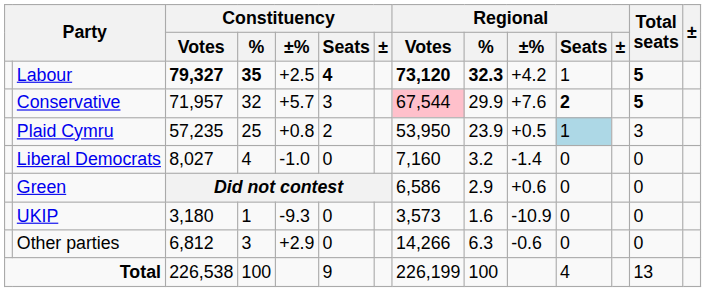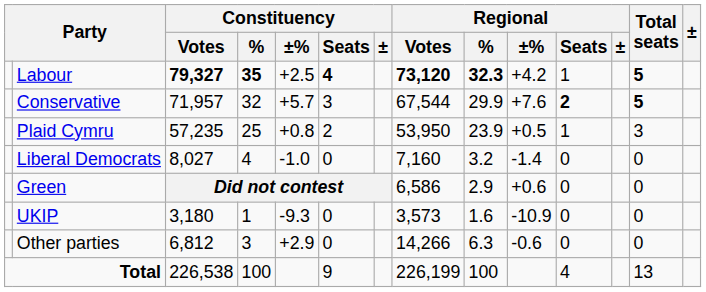(423, 103) pink background -> (423, 103) no background
(565, 131) lightblue background -> (565, 131) no background
